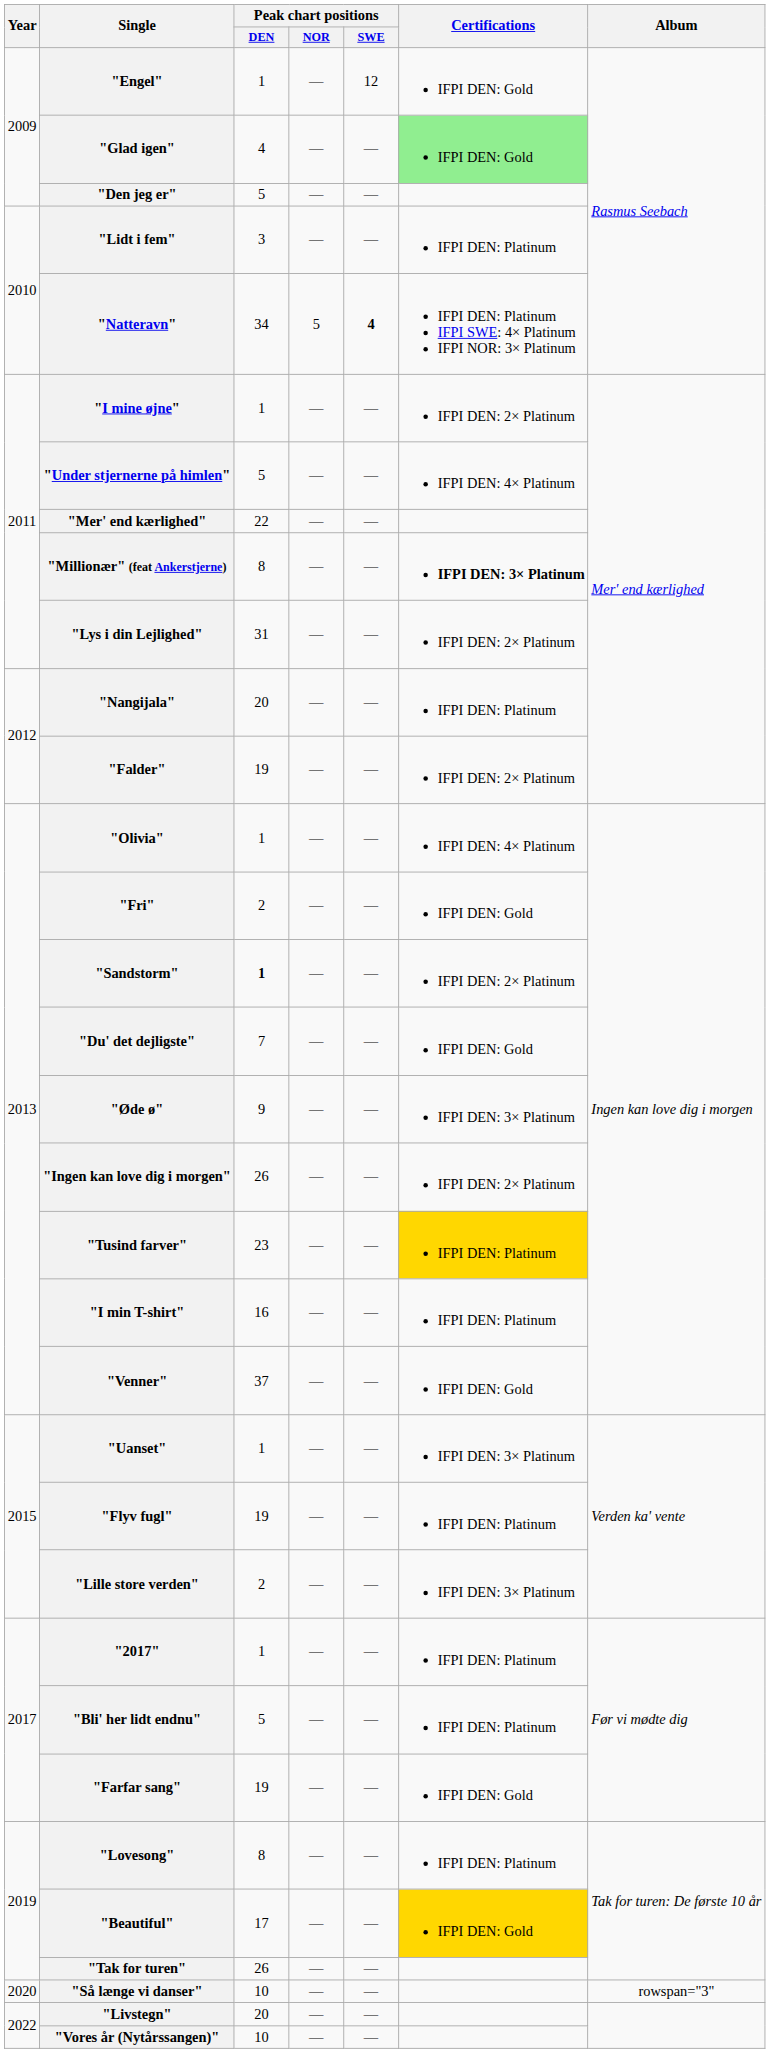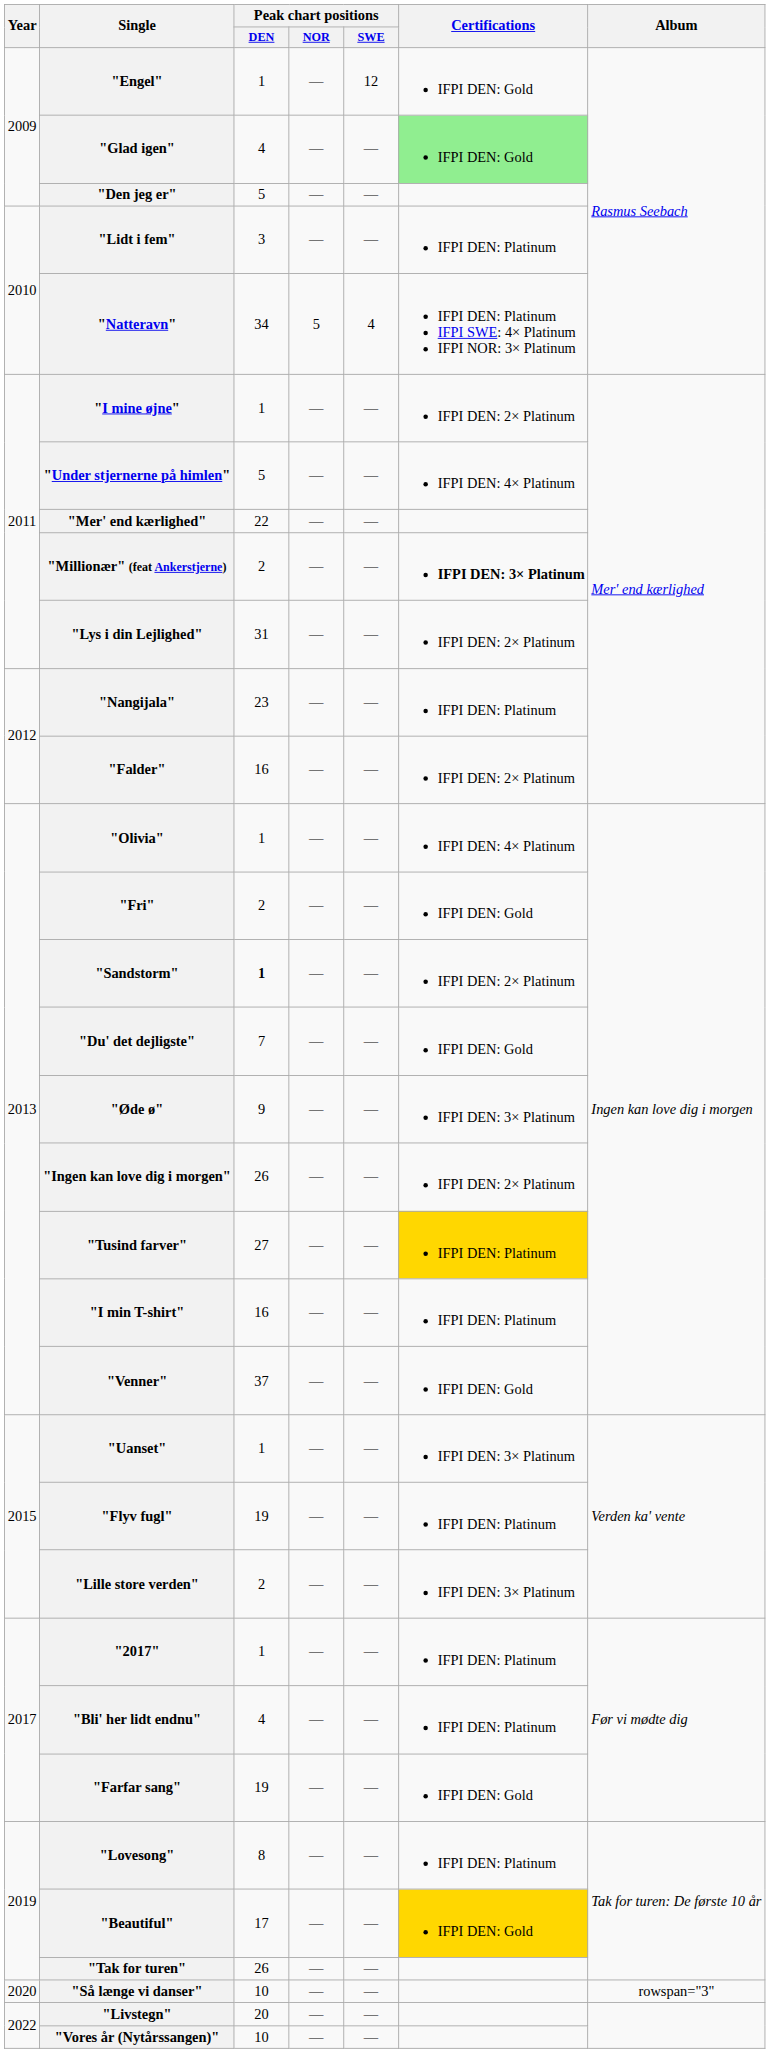(371, 323) bold -> (371, 324) normal
(261, 566) 8 -> (261, 566) 2
(261, 702) 20 -> (261, 702) 23
(261, 770) 19 -> (261, 770) 16
(261, 1244) 23 -> (261, 1244) 27
(261, 1719) 5 -> (261, 1719) 4
